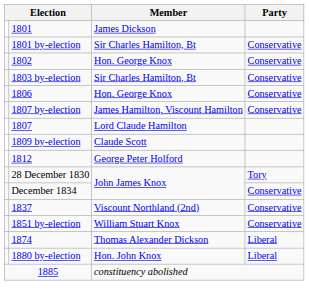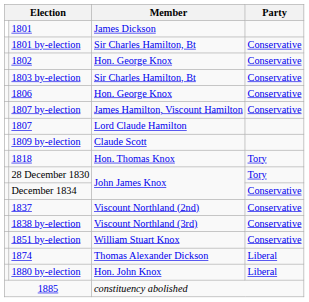- row: (22, 158)
+ row: (22, 158)
+ row: (46, 223)
